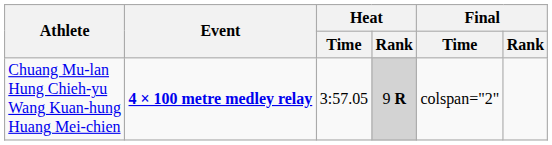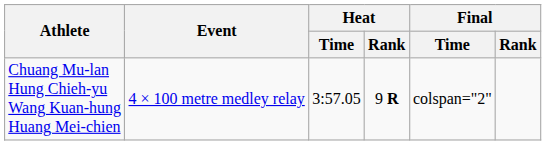(220, 99) bold -> (217, 99) normal
(394, 99) lightgrey background -> (387, 99) no background
